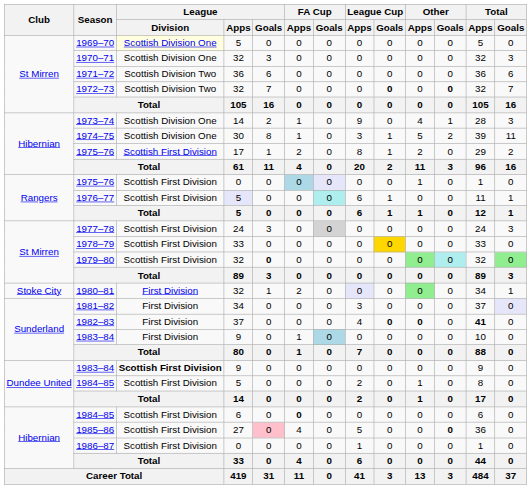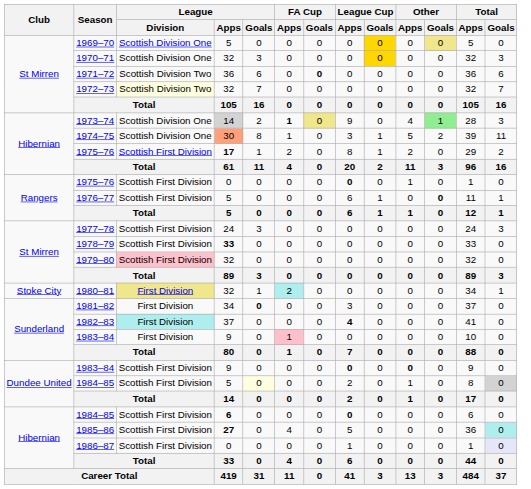(170, 43) lightyellow background -> (165, 43) no background
(390, 43) no background -> (380, 43) gold background
(450, 43) no background -> (440, 43) khaki background
(390, 58) no background -> (380, 58) gold background
(329, 74) normal -> (319, 74) bold
(170, 89) no background -> (165, 89) lightyellow background
(390, 89) bold -> (380, 89) normal
(450, 89) bold -> (440, 89) normal
(238, 120) no background -> (229, 120) lightgrey background
(299, 120) normal -> (289, 120) bold
(329, 120) no background -> (319, 120) khaki background
(450, 120) no background -> (440, 120) lightgreen background
(238, 136) no background -> (229, 136) lightsalmon background
(238, 151) normal -> (229, 151) bold
(299, 182) lightblue background -> (289, 182) no background
(329, 182) lavender background -> (319, 182) no background
(359, 182) normal -> (350, 182) bold
(238, 197) lavender background -> (229, 197) no background
(329, 197) paleturquoise background -> (319, 197) no background
(450, 197) normal -> (440, 197) bold
(329, 228) lightgrey background -> (319, 228) no background
(238, 244) normal -> (229, 244) bold
(390, 244) gold background -> (380, 244) no background
(170, 259) no background -> (165, 259) pink background
(269, 259) bold -> (259, 259) normal
(420, 259) lightgreen background -> (410, 259) no background
(450, 259) paleturquoise background -> (440, 259) no background
(511, 259) lightgreen background -> (501, 259) no background
(170, 290) no background -> (165, 290) khaki background
(299, 290) no background -> (289, 290) paleturquoise background
(359, 290) lavender background -> (350, 290) no background
(420, 290) lightgreen background -> (410, 290) no background
(269, 306) normal -> (259, 306) bold
(511, 306) lavender background -> (501, 306) no background
(170, 321) no background -> (165, 321) paleturquoise background
(359, 321) normal -> (350, 321) bold
(390, 321) bold -> (380, 321) normal
(420, 321) bold -> (410, 321) normal
(481, 321) bold -> (471, 321) normal
(299, 337) no background -> (289, 337) pink background
(329, 337) lightblue background -> (319, 337) no background
(170, 368) bold -> (165, 368) normal
(359, 368) normal -> (350, 368) bold
(420, 368) normal -> (410, 368) bold
(269, 383) no background -> (259, 383) lightyellow background
(511, 383) no background -> (501, 383) lightgrey background
(238, 414) normal -> (229, 414) bold
(299, 414) bold -> (289, 414) normal
(359, 414) normal -> (350, 414) bold
(238, 430) normal -> (229, 430) bold
(269, 430) pink background -> (259, 430) no background
(450, 430) bold -> (440, 430) normal
(511, 430) no background -> (501, 430) paleturquoise background
(511, 445) no background -> (501, 445) lavender background
